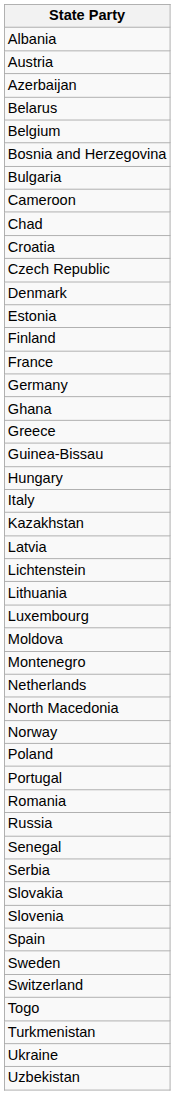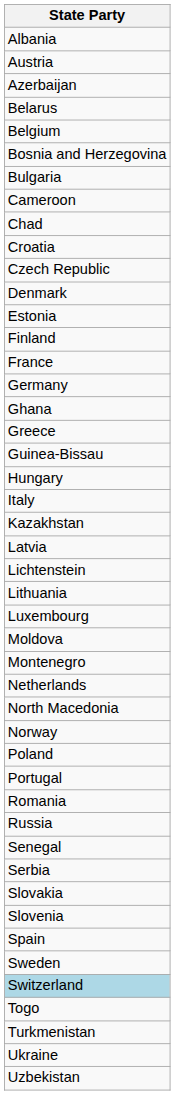(45, 985) no background -> (45, 985) lightblue background
